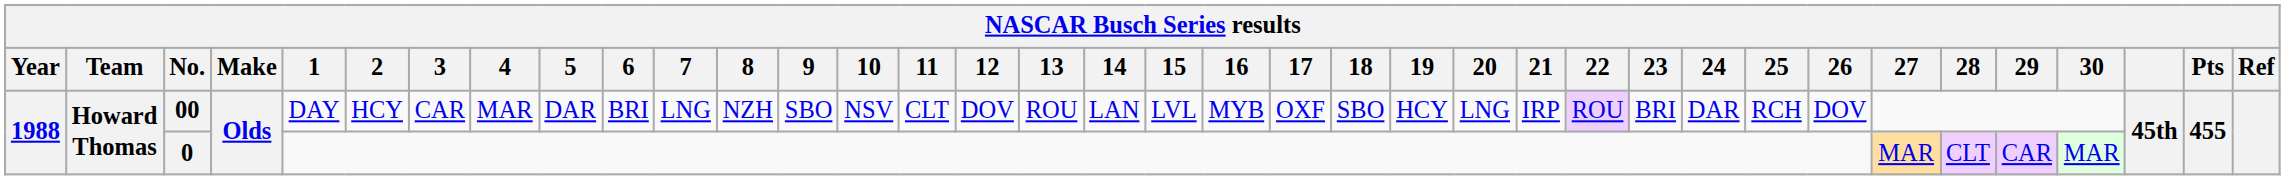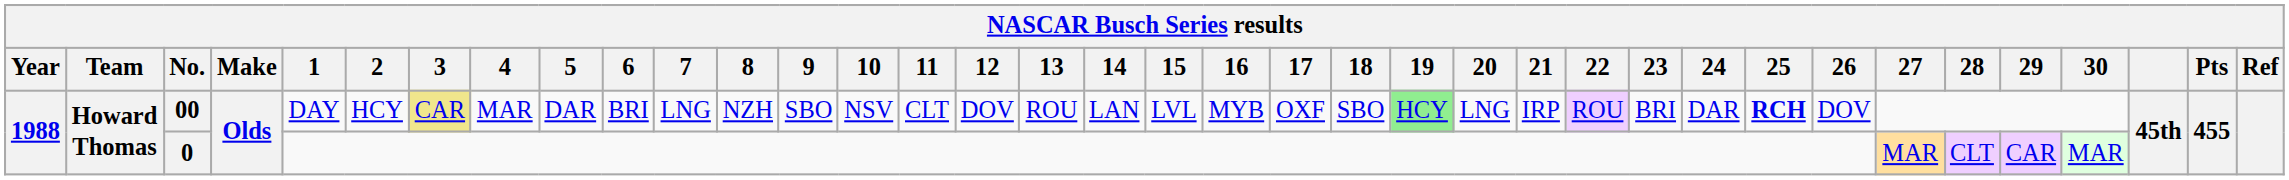(440, 110) no background -> (440, 110) khaki background
(1422, 110) no background -> (1422, 110) lightgreen background
(1777, 110) normal -> (1779, 110) bold
